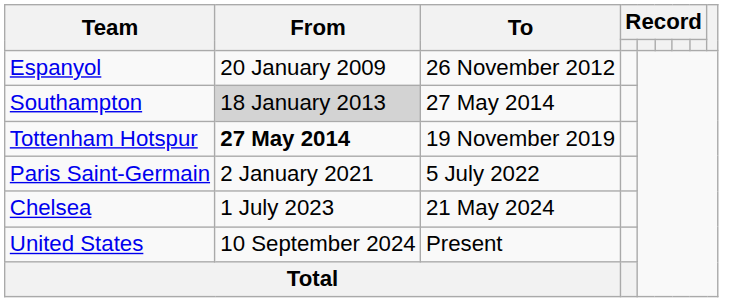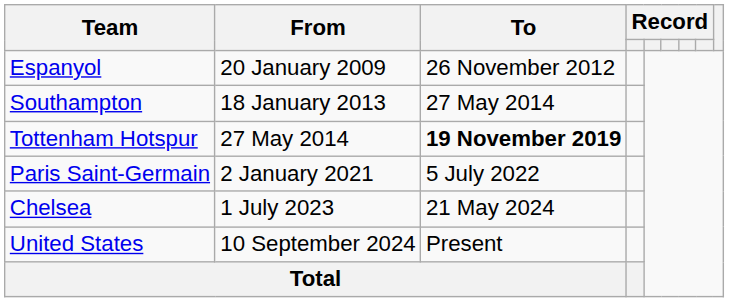(303, 102) lightgrey background -> (303, 102) no background
(285, 138) bold -> (285, 138) normal
(520, 138) normal -> (524, 138) bold
